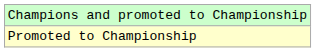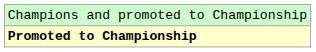(102, 37) normal -> (102, 37) bold
